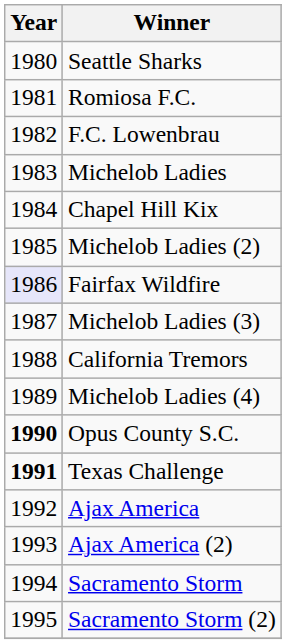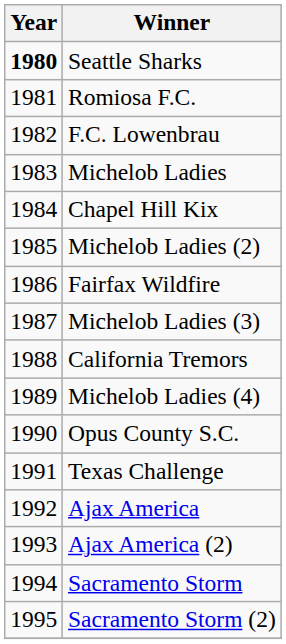(34, 60) normal -> (34, 60) bold
(34, 284) lavender background -> (34, 284) no background
(34, 433) bold -> (34, 433) normal
(34, 470) bold -> (34, 470) normal
